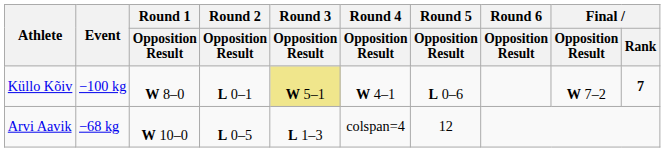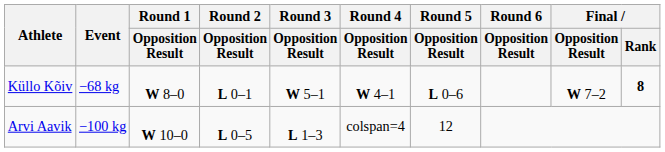(103, 86) −100 kg -> (99, 86) −68 kg
(305, 95) khaki background -> (305, 95) no background
(641, 86) 7 -> (641, 86) 8
(99, 127) −68 kg -> (103, 127) −100 kg
